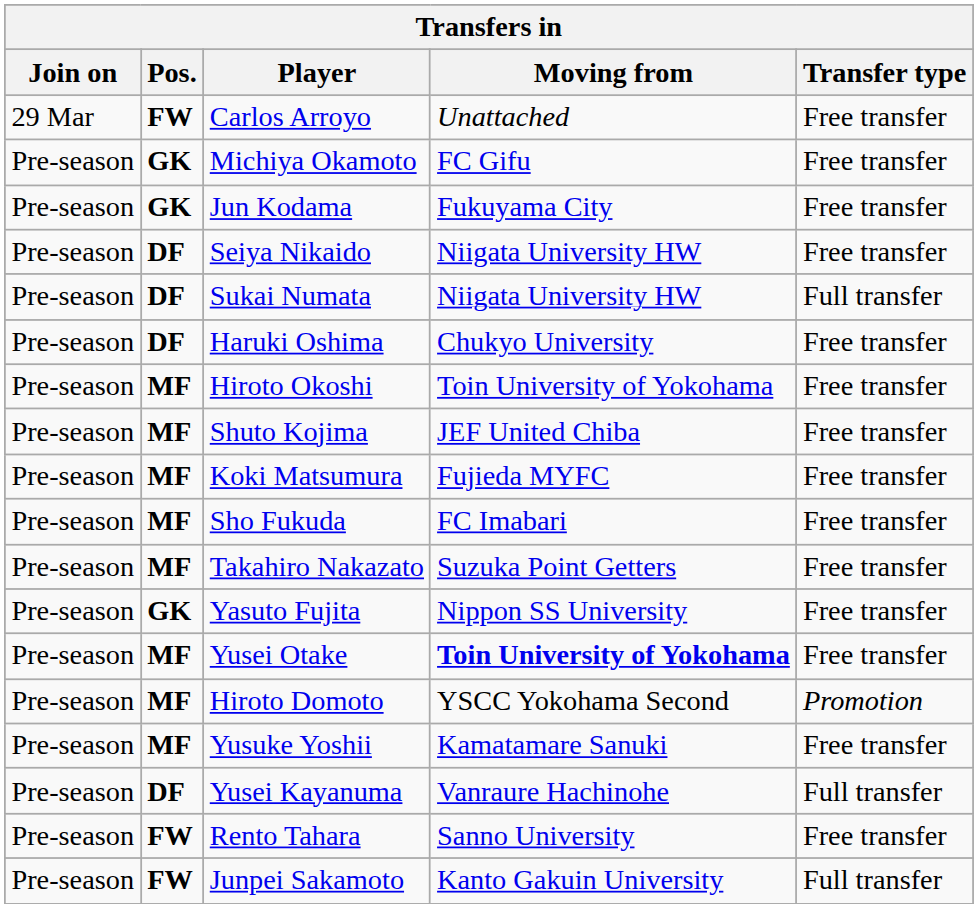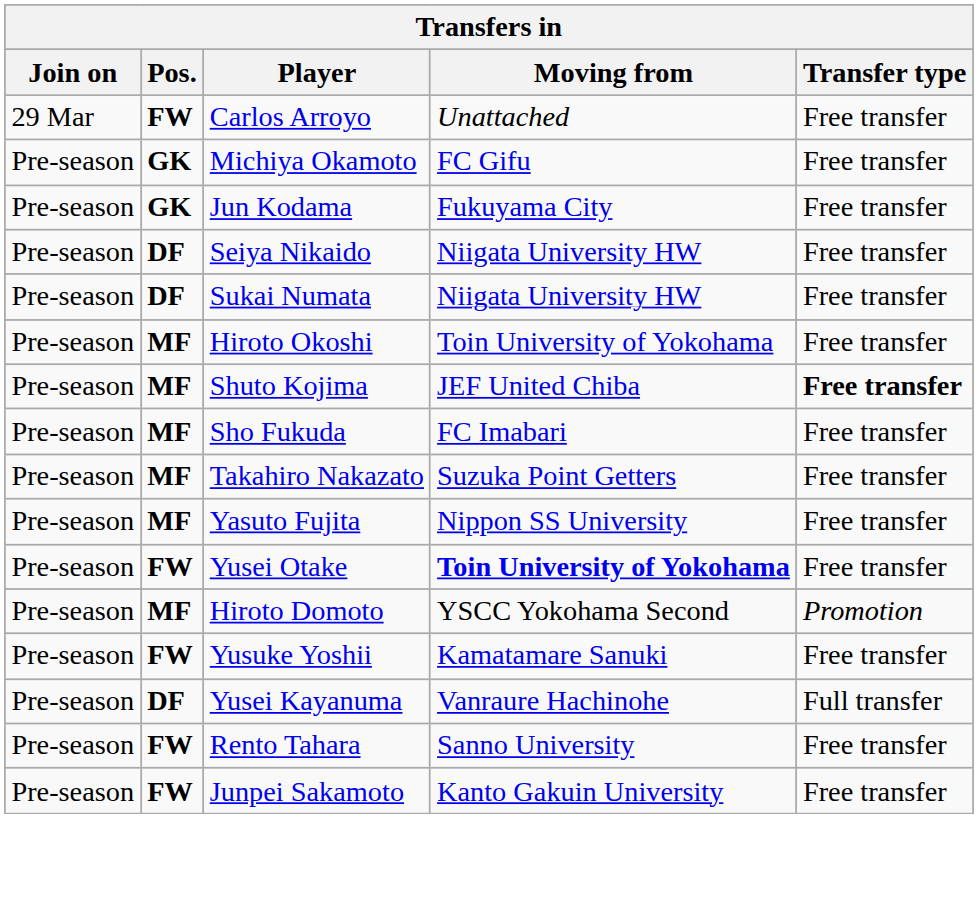(872, 296) Full transfer -> (875, 296) Free transfer
- row: (297, 341)
(875, 431) normal -> (882, 386) bold
- row: (306, 476)
(169, 610) GK -> (169, 521) MF
(169, 655) MF -> (170, 565) FW
(169, 745) MF -> (170, 655) FW
(872, 880) Full transfer -> (875, 790) Free transfer
